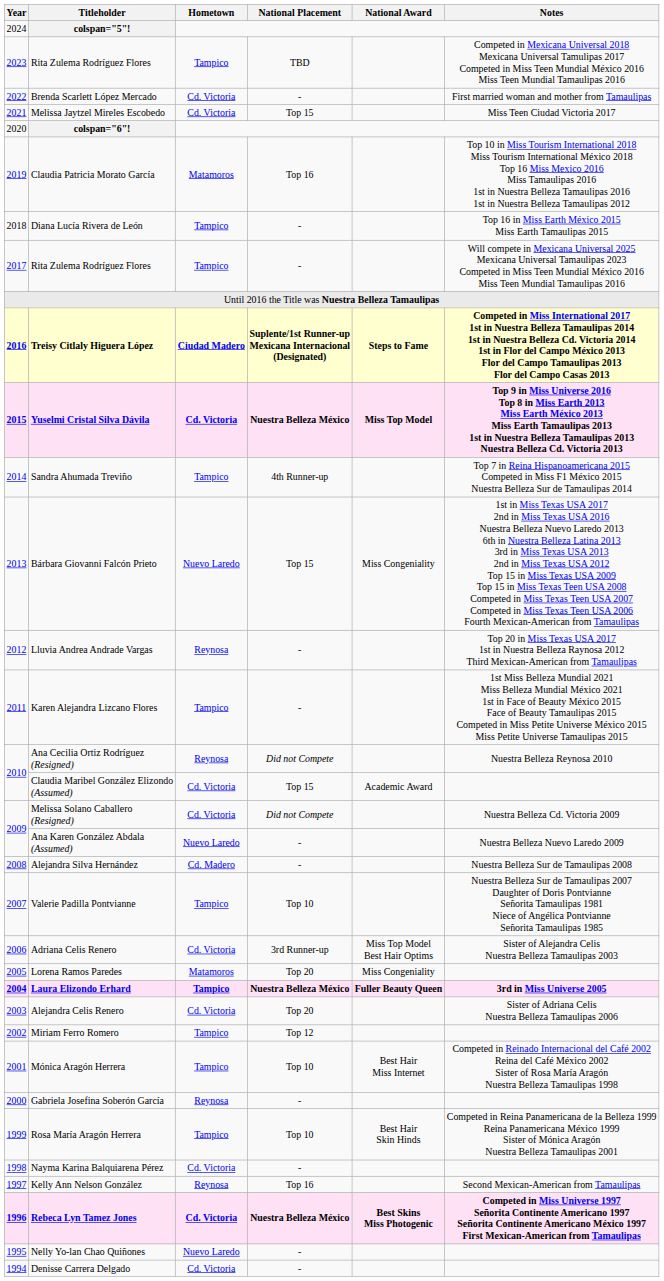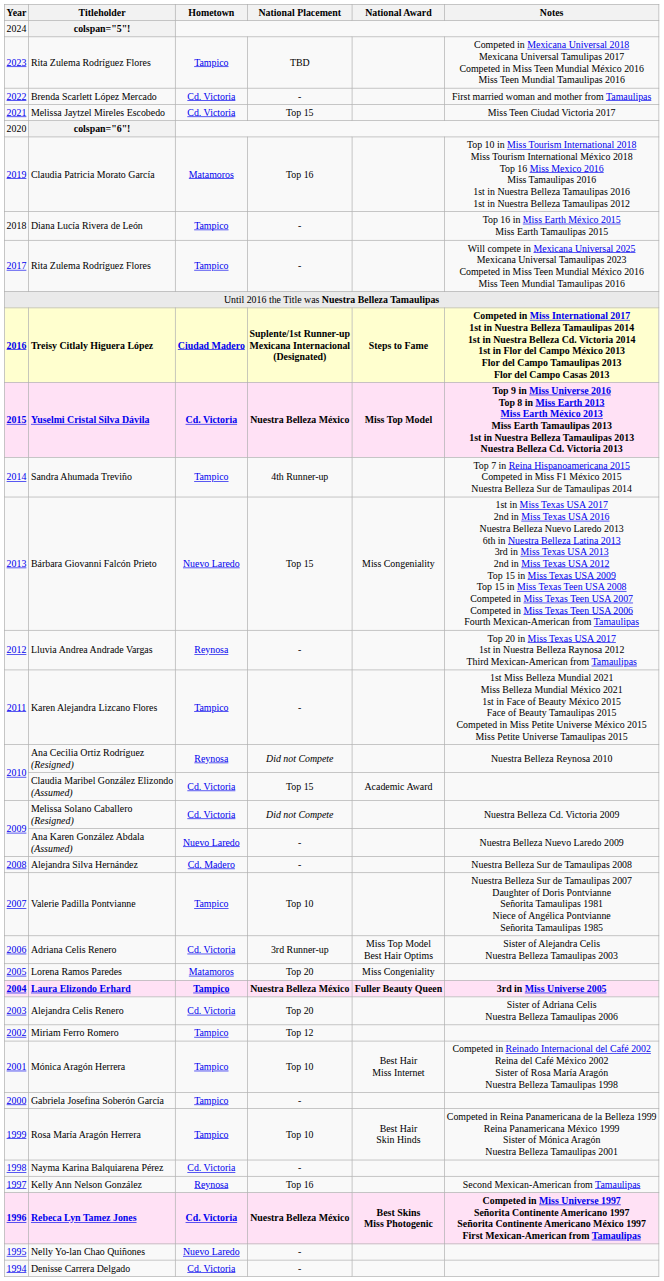(211, 1100) Reynosa -> (211, 1100) Tampico
